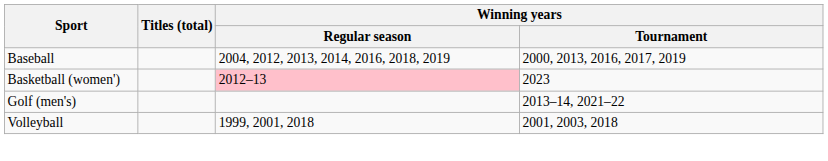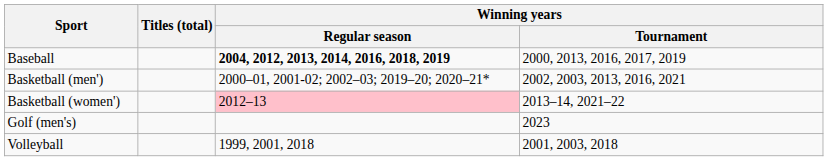(334, 58) normal -> (334, 58) bold
+ row: (55, 79)
(536, 79) 2023 -> (574, 101) 2013–14, 2021–22
(574, 101) 2013–14, 2021–22 -> (536, 123) 2023
